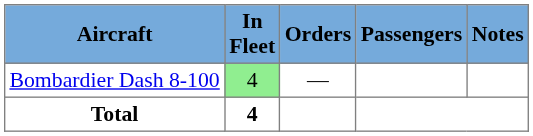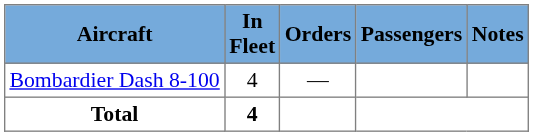(252, 79) lightgreen background -> (252, 79) no background
